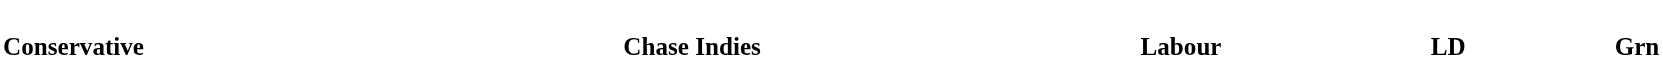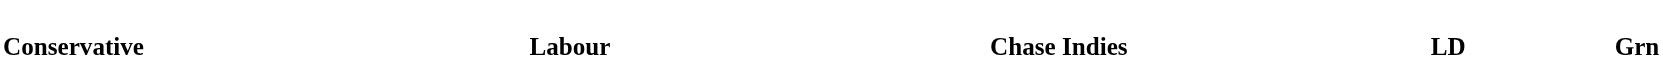columns swapped: (1181, 12) <-> (692, 12)
